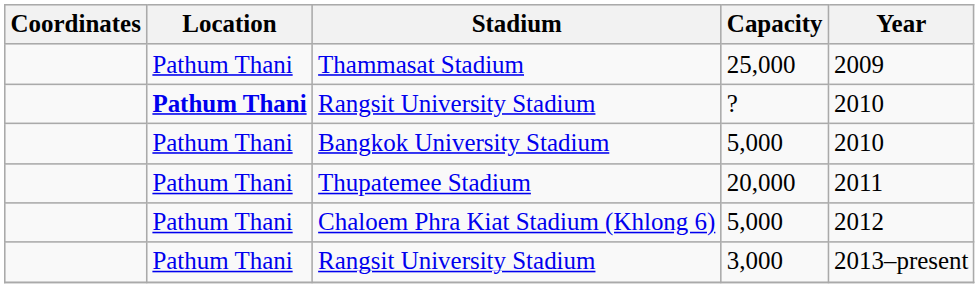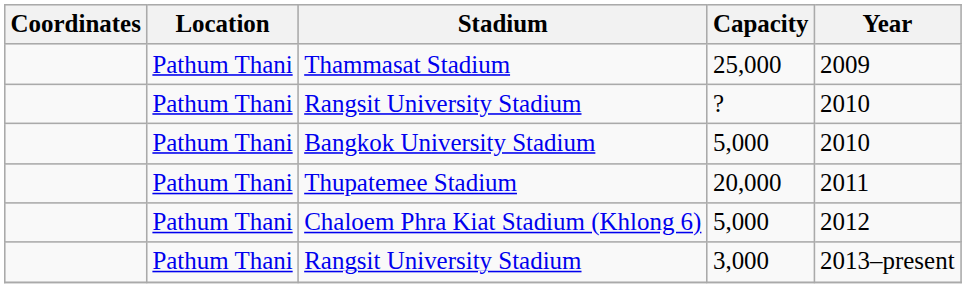(230, 103) bold -> (223, 103) normal
